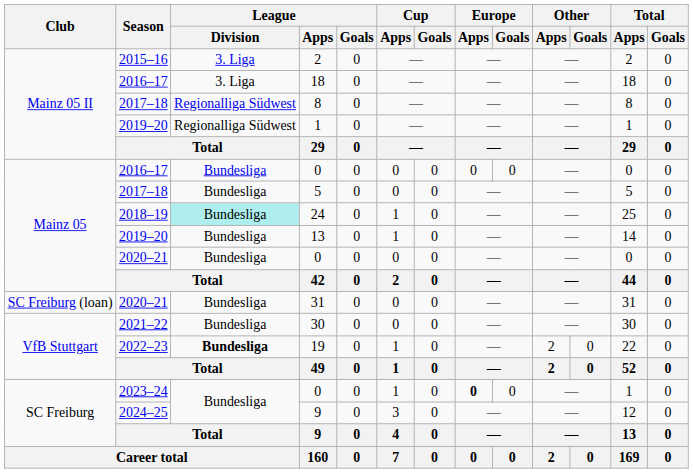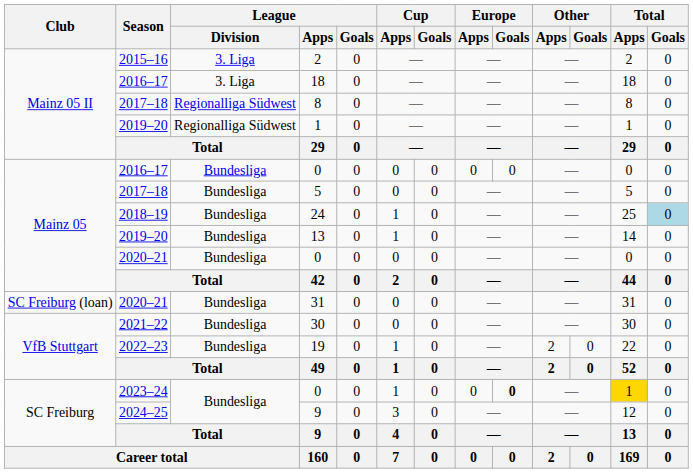(235, 214) paleturquoise background -> (235, 214) no background
(668, 214) no background -> (668, 214) lightblue background
(235, 346) bold -> (235, 346) normal
(473, 390) bold -> (473, 390) normal
(512, 390) normal -> (512, 390) bold
(629, 390) no background -> (629, 390) gold background
